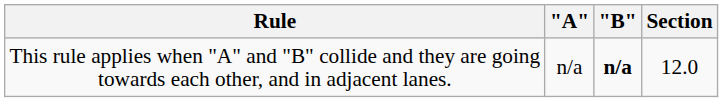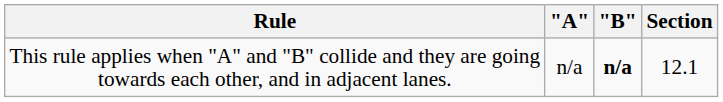(679, 67) 12.0 -> (679, 67) 12.1
